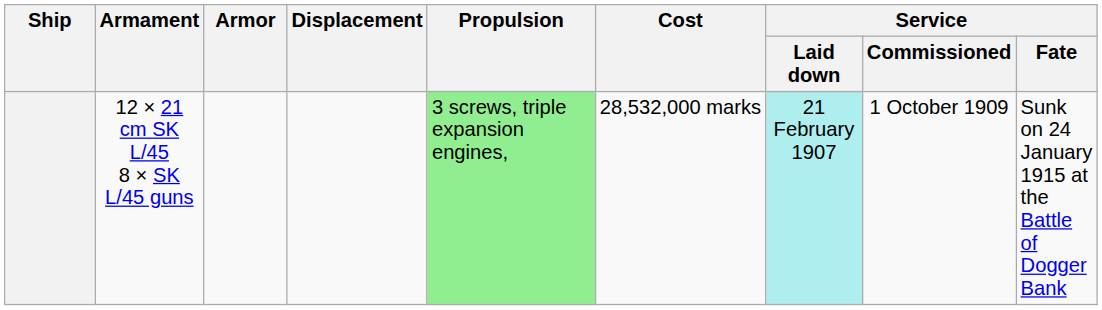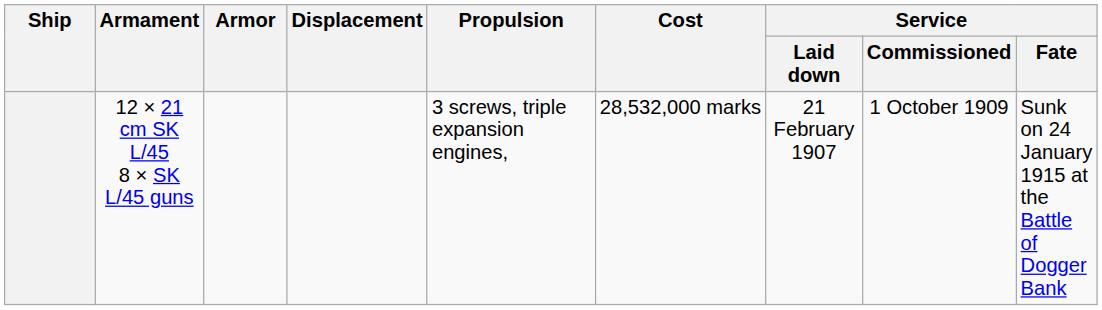(499, 129) lightgreen background -> (499, 129) no background
(814, 129) paleturquoise background -> (814, 129) no background
